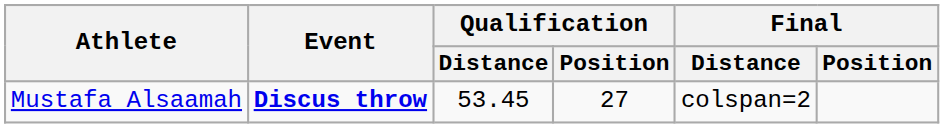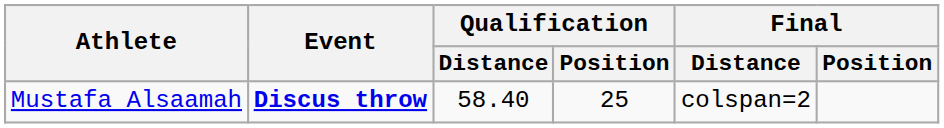(493, 101) 53.45 -> (493, 101) 58.40
(615, 101) 27 -> (615, 101) 25
